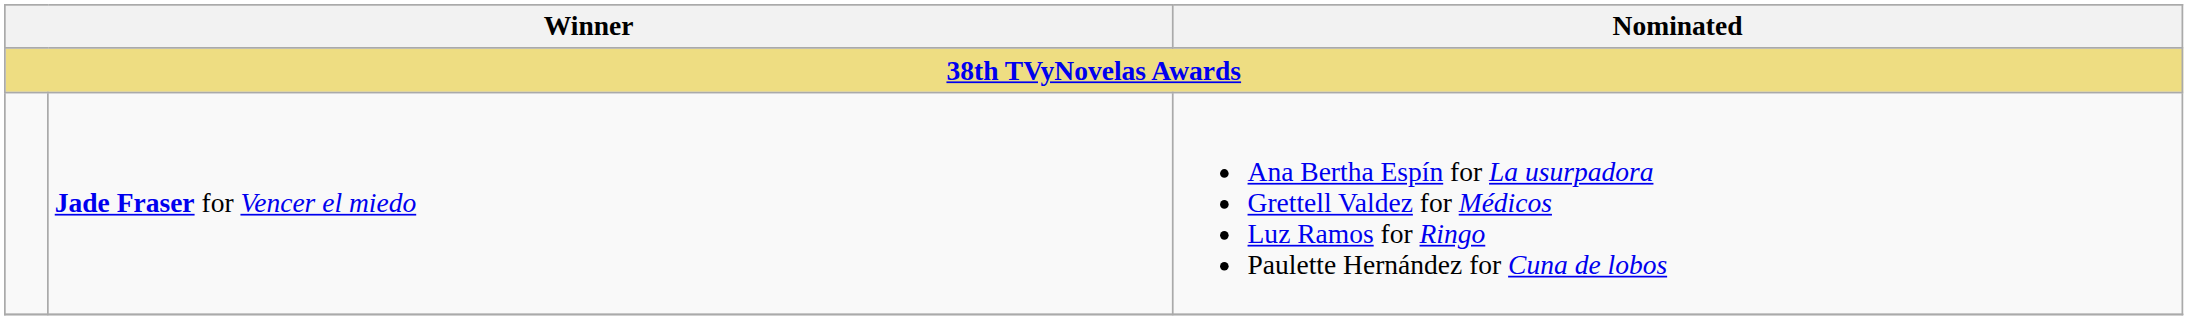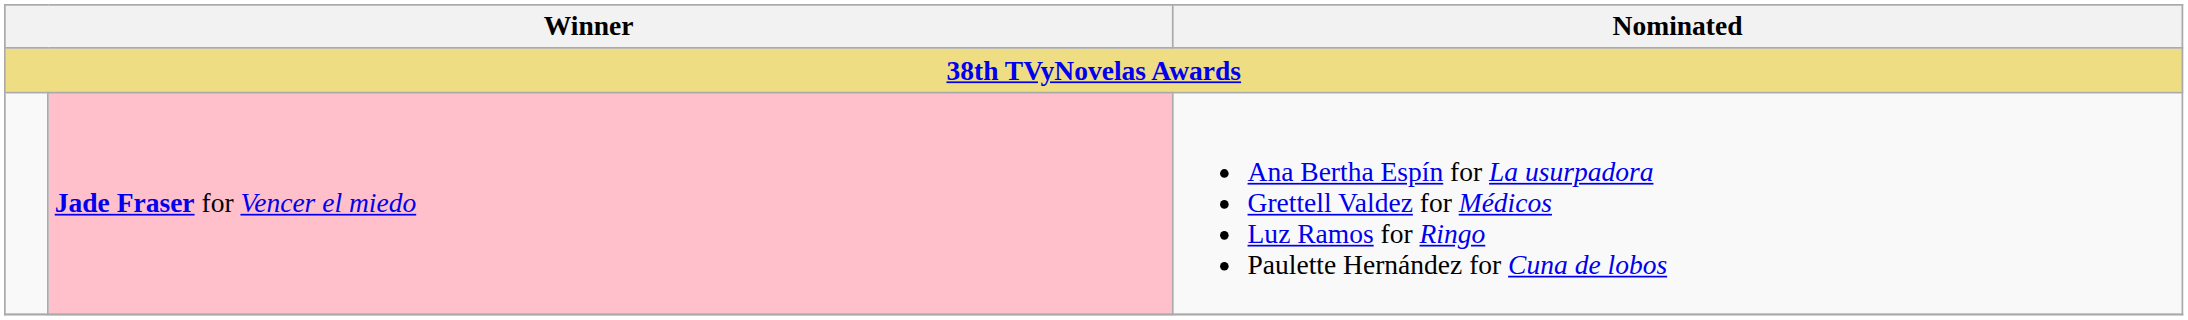(235, 203) no background -> (235, 203) pink background
